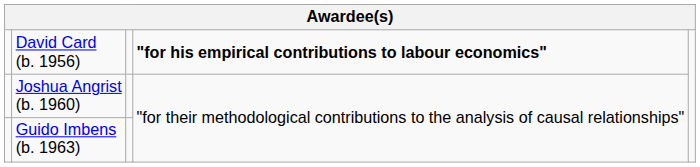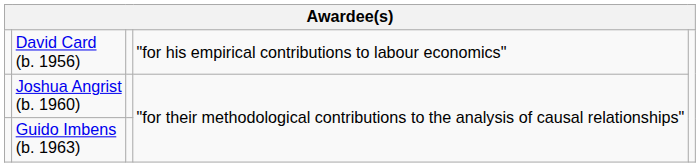(342, 52) bold -> (322, 52) normal
